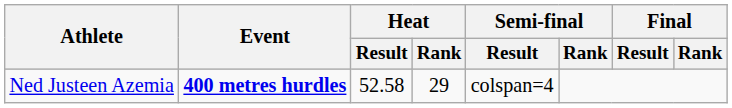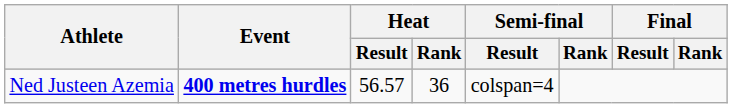(382, 86) 52.58 -> (382, 86) 56.57
(439, 86) 29 -> (439, 86) 36
